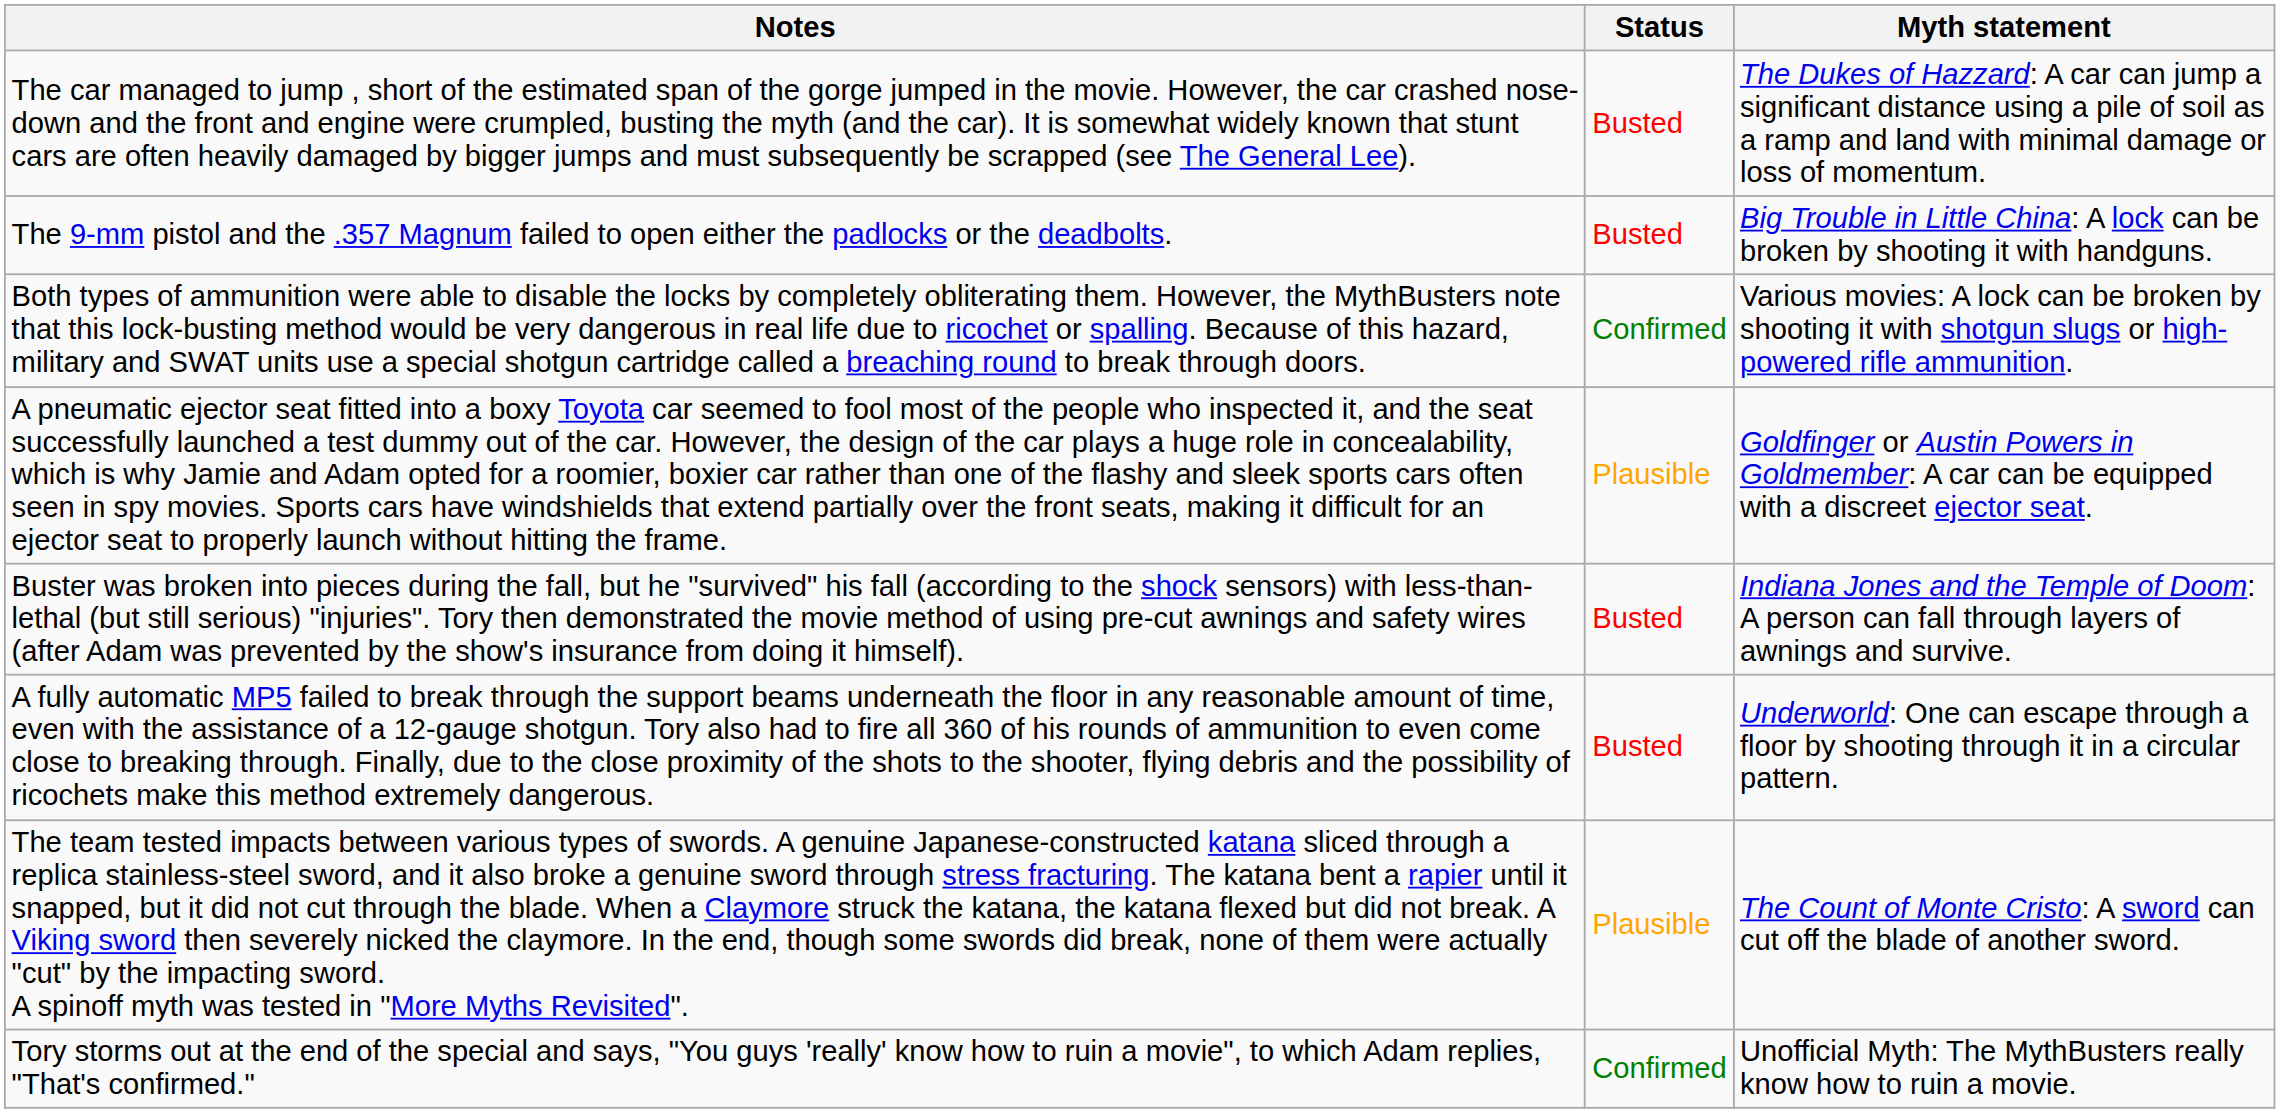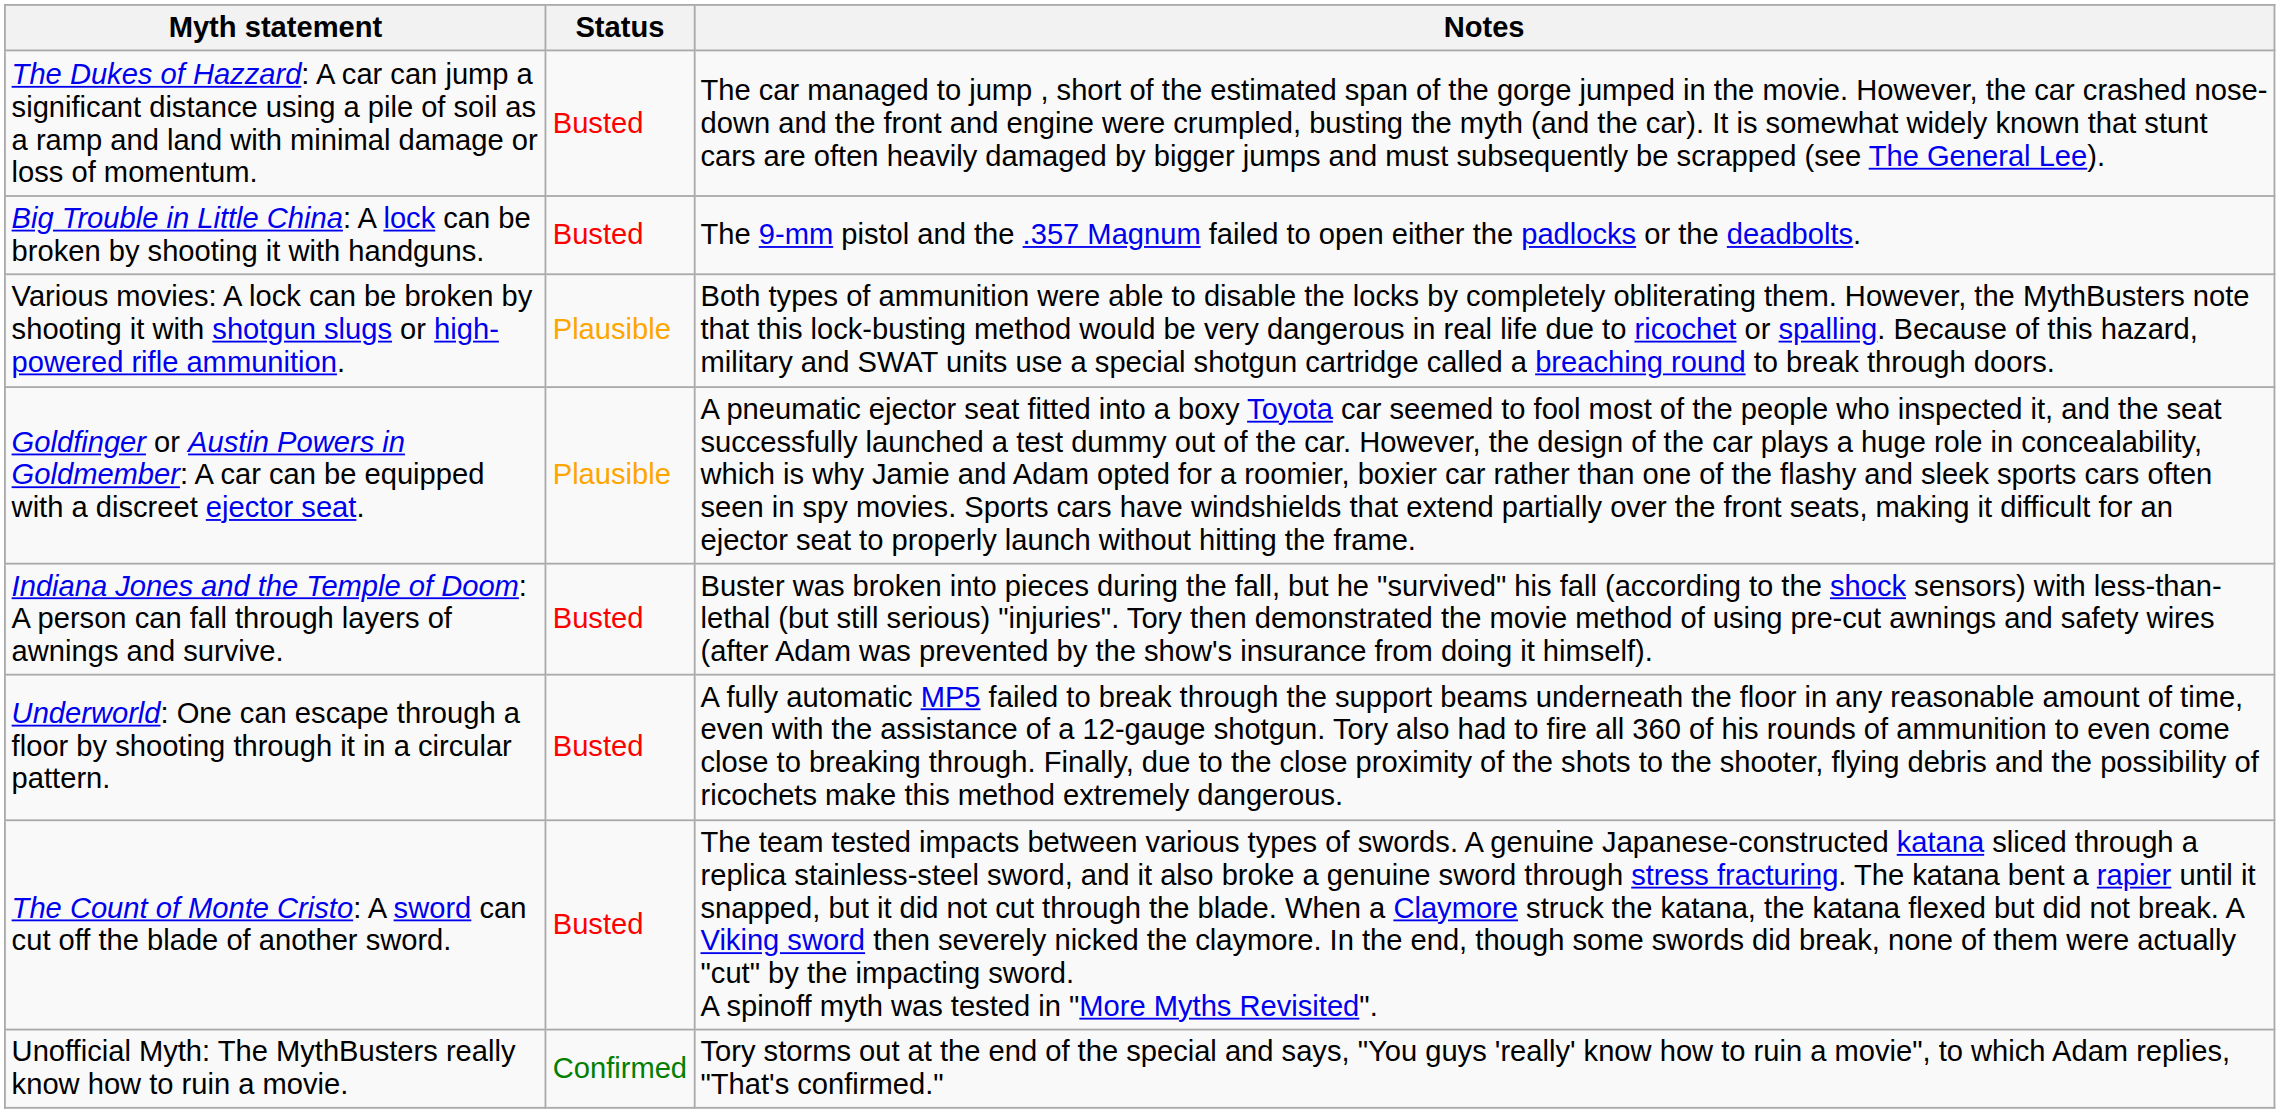columns swapped: (2004, 27) <-> (795, 27)
(1659, 329) Confirmed -> (612, 329) Plausible
(1651, 924) Plausible -> (598, 924) Busted
